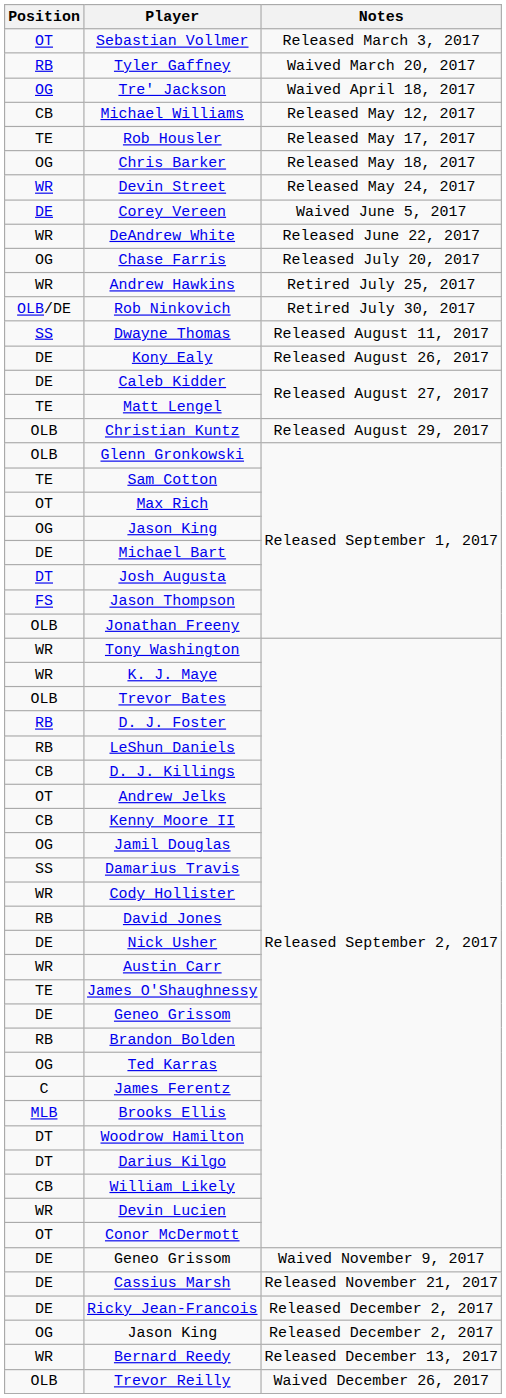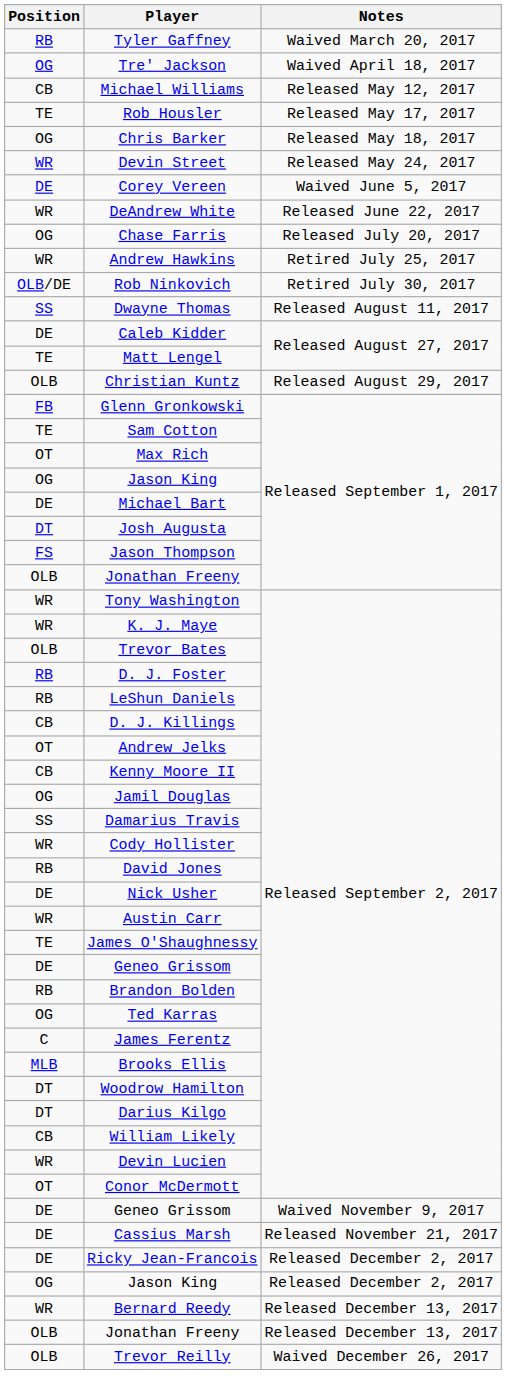- row: (172, 41)
- row: (172, 358)
(44, 455) OLB -> (44, 407) FB
+ row: (172, 1333)
